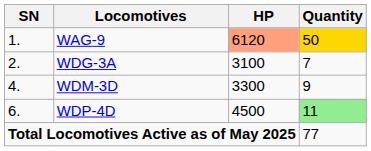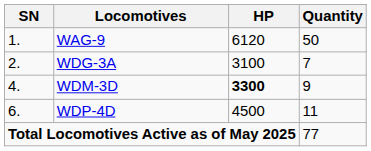(248, 39) lightsalmon background -> (248, 39) no background
(311, 39) gold background -> (311, 39) no background
(248, 87) normal -> (248, 87) bold
(310, 110) lightgreen background -> (310, 110) no background
